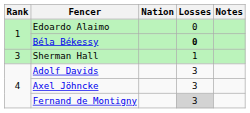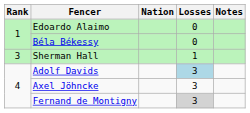(195, 41) bold -> (195, 41) normal
(195, 71) no background -> (195, 71) lightblue background
